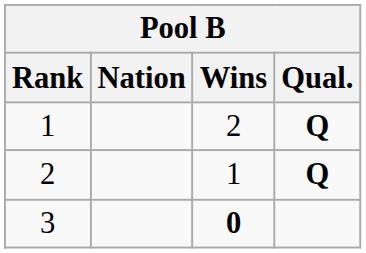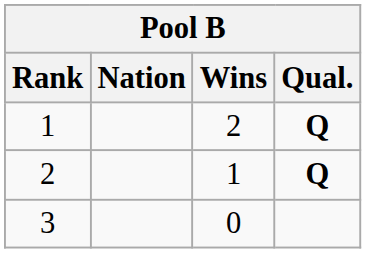(234, 222) bold -> (234, 222) normal
